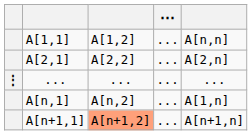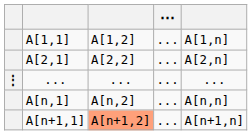(207, 40) A[n,n] -> (207, 40) A[1,n]
(207, 100) A[1,n] -> (207, 100) A[n,n]
